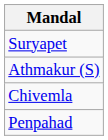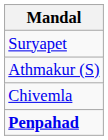(40, 122) normal -> (44, 122) bold
